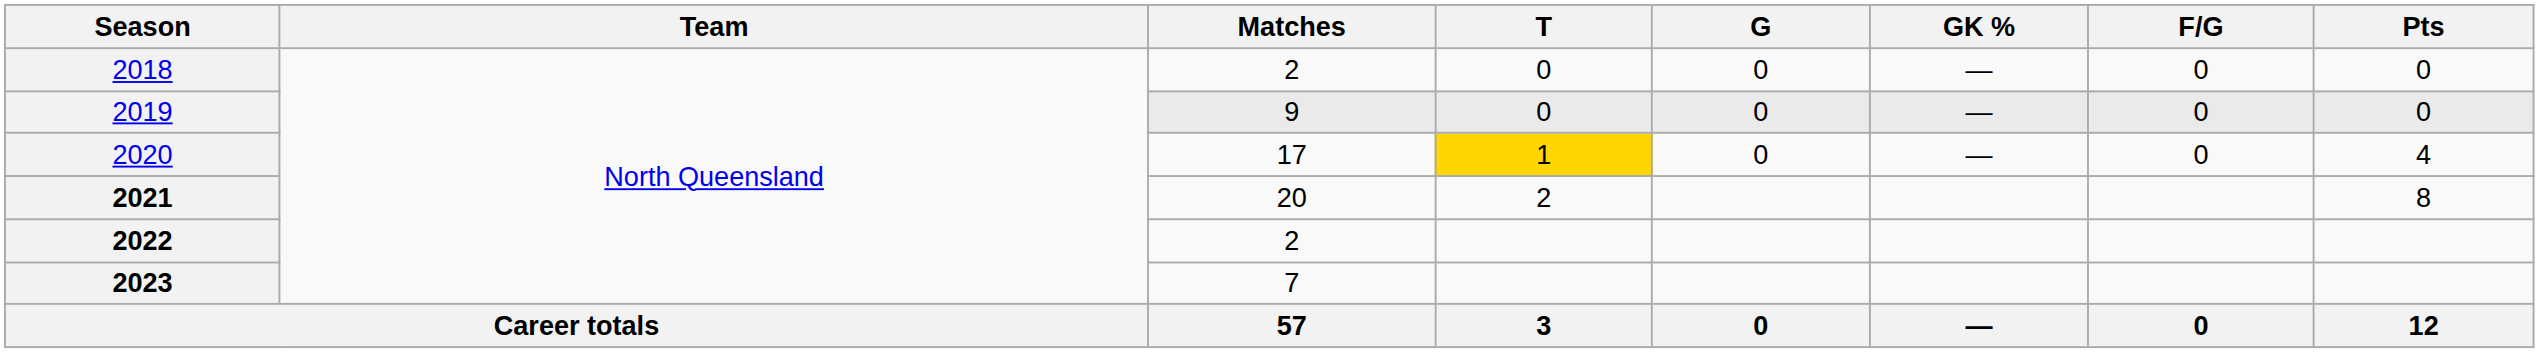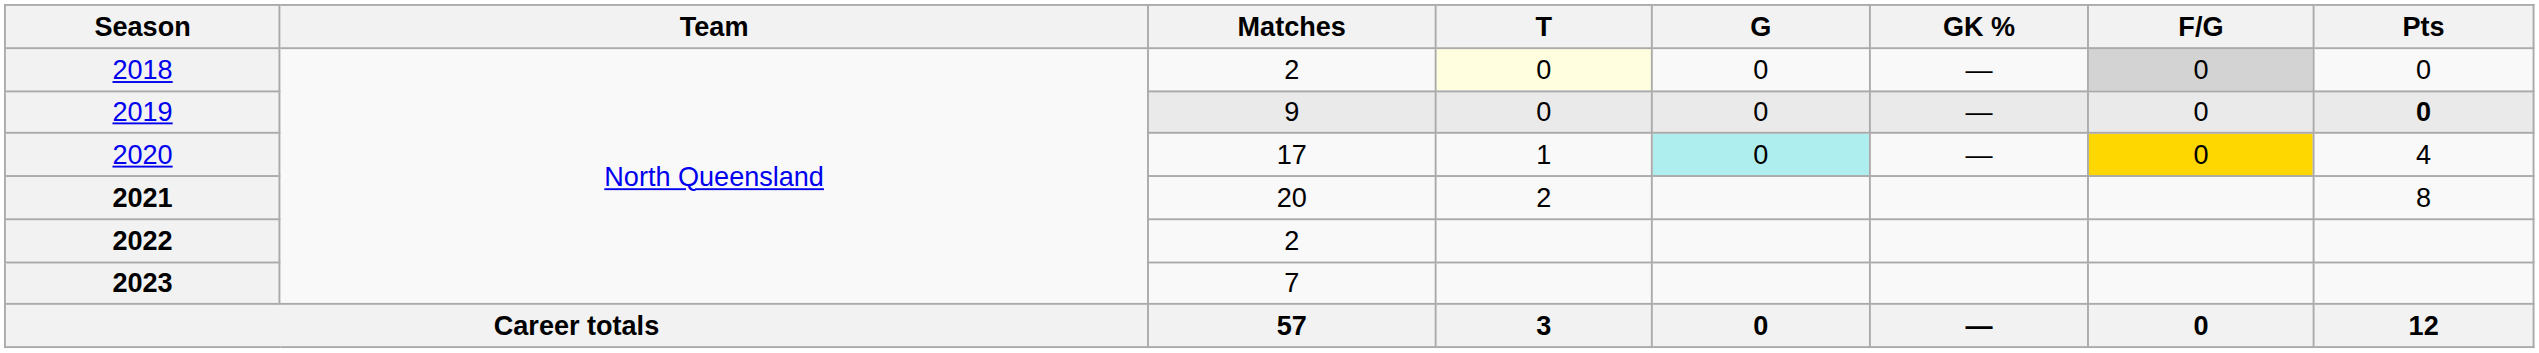(1544, 69) no background -> (1544, 69) lightyellow background
(2201, 69) no background -> (2201, 69) lightgrey background
(2424, 112) normal -> (2424, 112) bold
(1544, 155) gold background -> (1544, 155) no background
(1761, 155) no background -> (1761, 155) paleturquoise background
(2201, 155) no background -> (2201, 155) gold background
